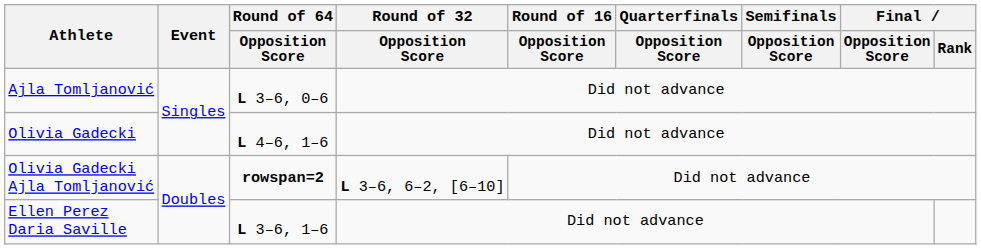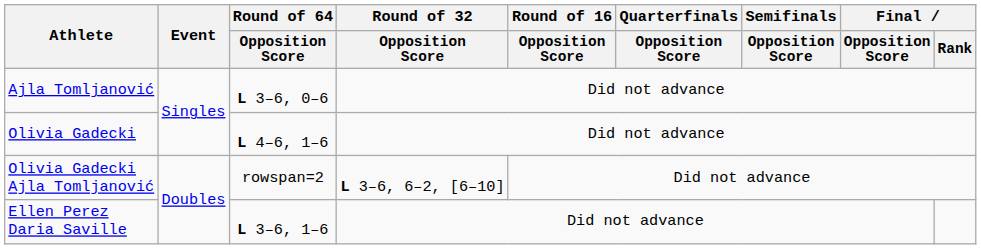(283, 178) bold -> (283, 178) normal
